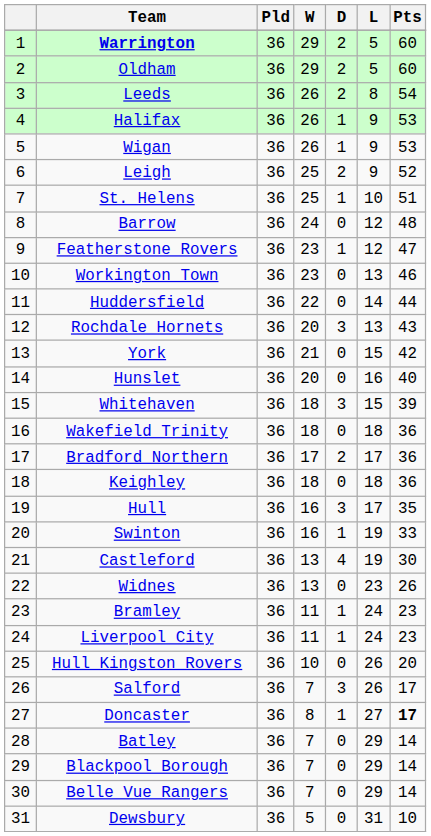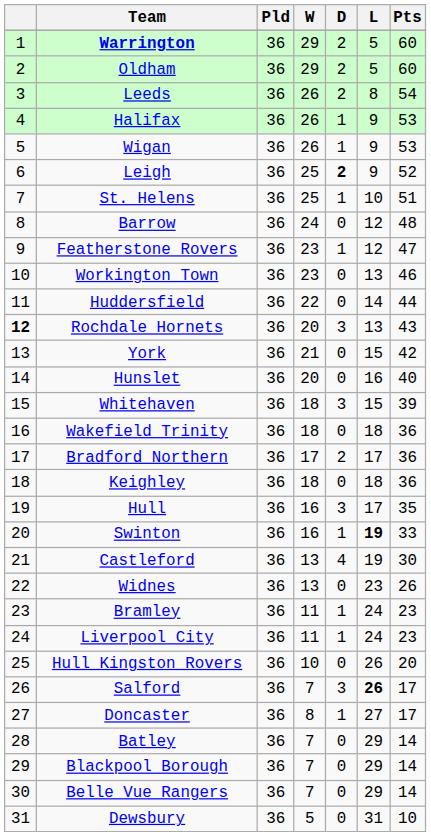(342, 173) normal -> (342, 173) bold
(21, 328) normal -> (21, 328) bold
(374, 535) normal -> (374, 535) bold
(374, 690) normal -> (374, 690) bold
(408, 715) bold -> (408, 715) normal
